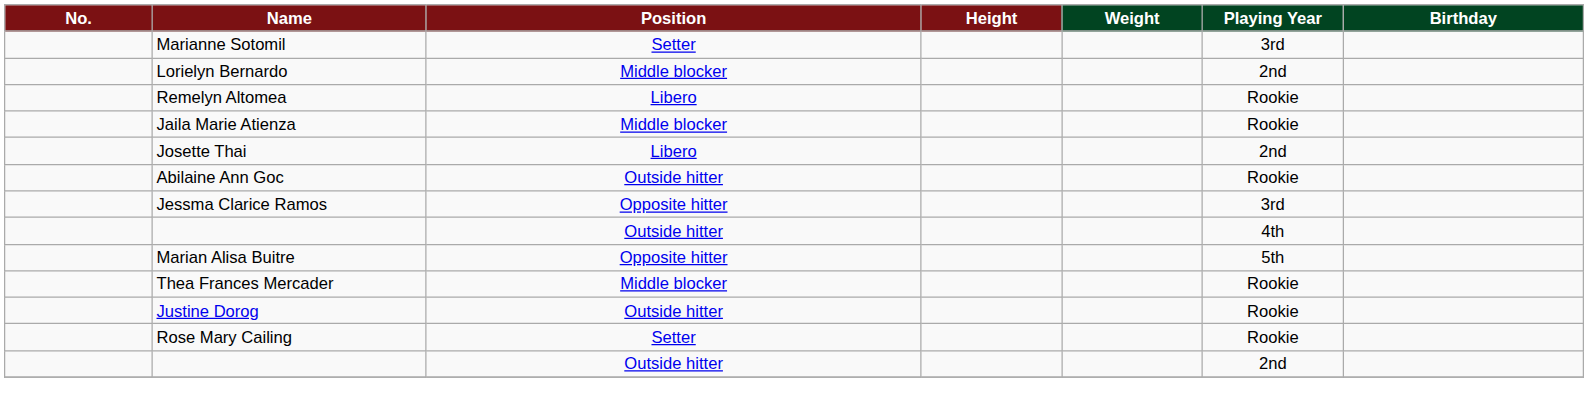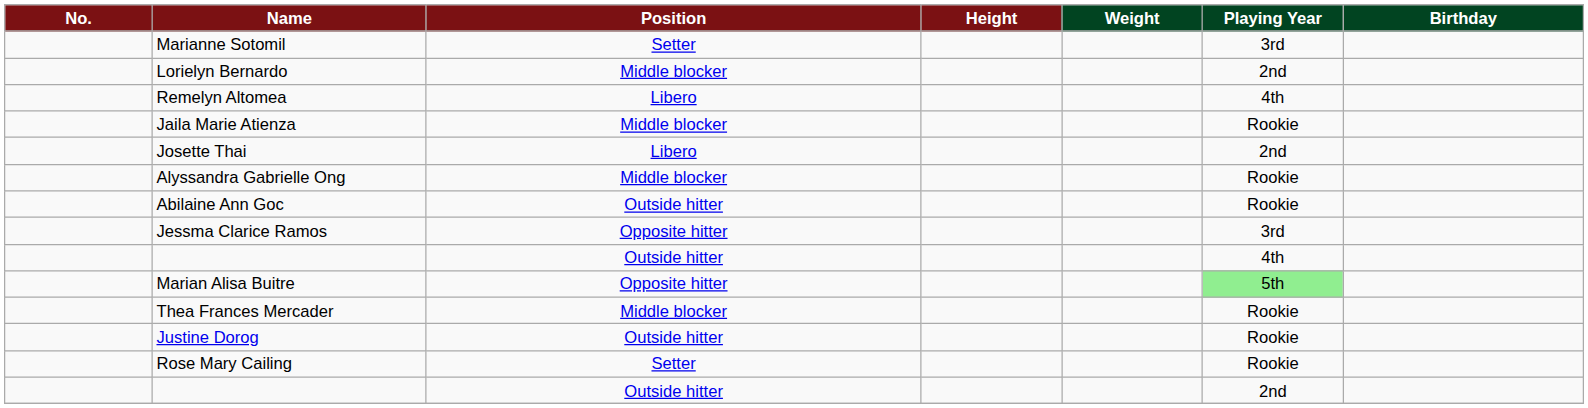(1273, 98) Rookie -> (1273, 98) 4th
+ row: (251, 178)
(1273, 258) no background -> (1273, 284) lightgreen background
